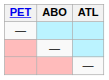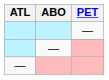columns swapped: (20, 13) <-> (88, 13)
